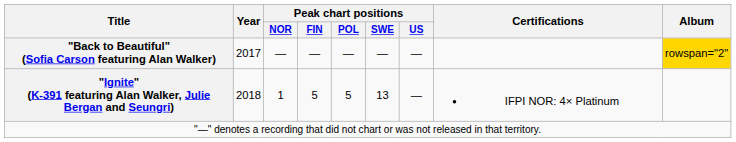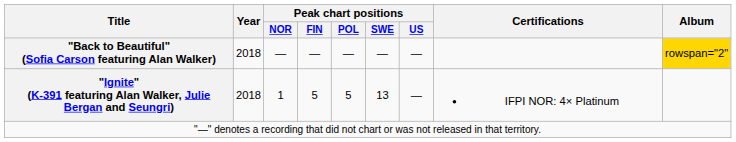(249, 53) 2017 -> (249, 53) 2018
